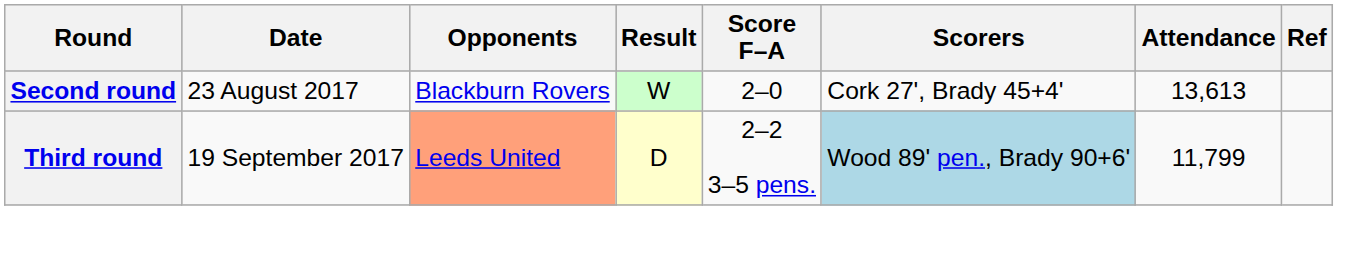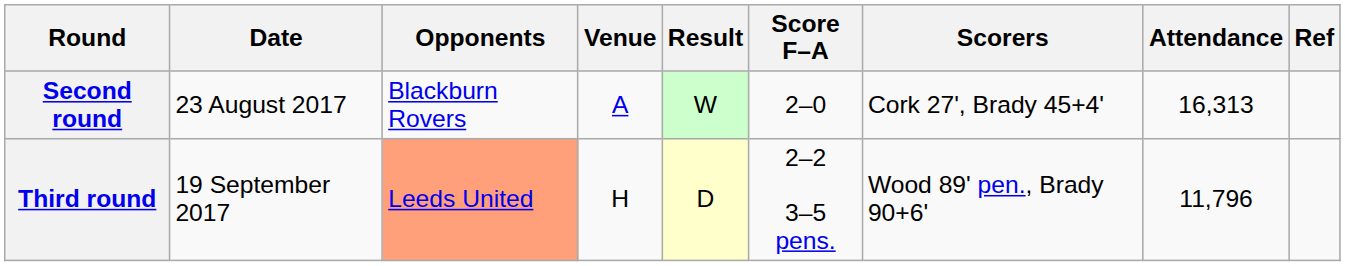+ column: (620, 37)
(1209, 90) 13,613 -> (1216, 104) 16,313
(979, 157) lightblue background -> (986, 199) no background
(1209, 157) 11,799 -> (1216, 199) 11,796
